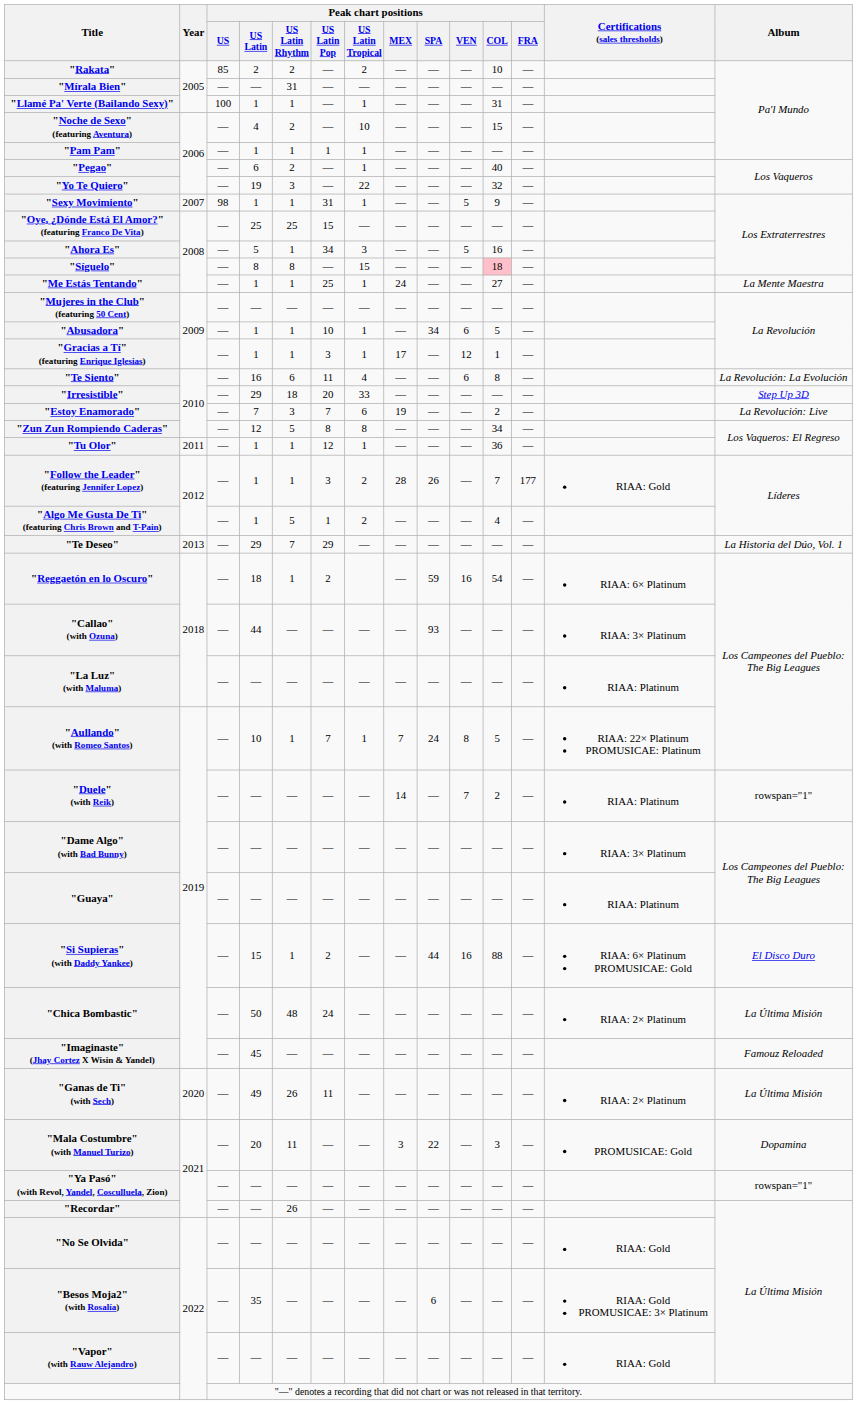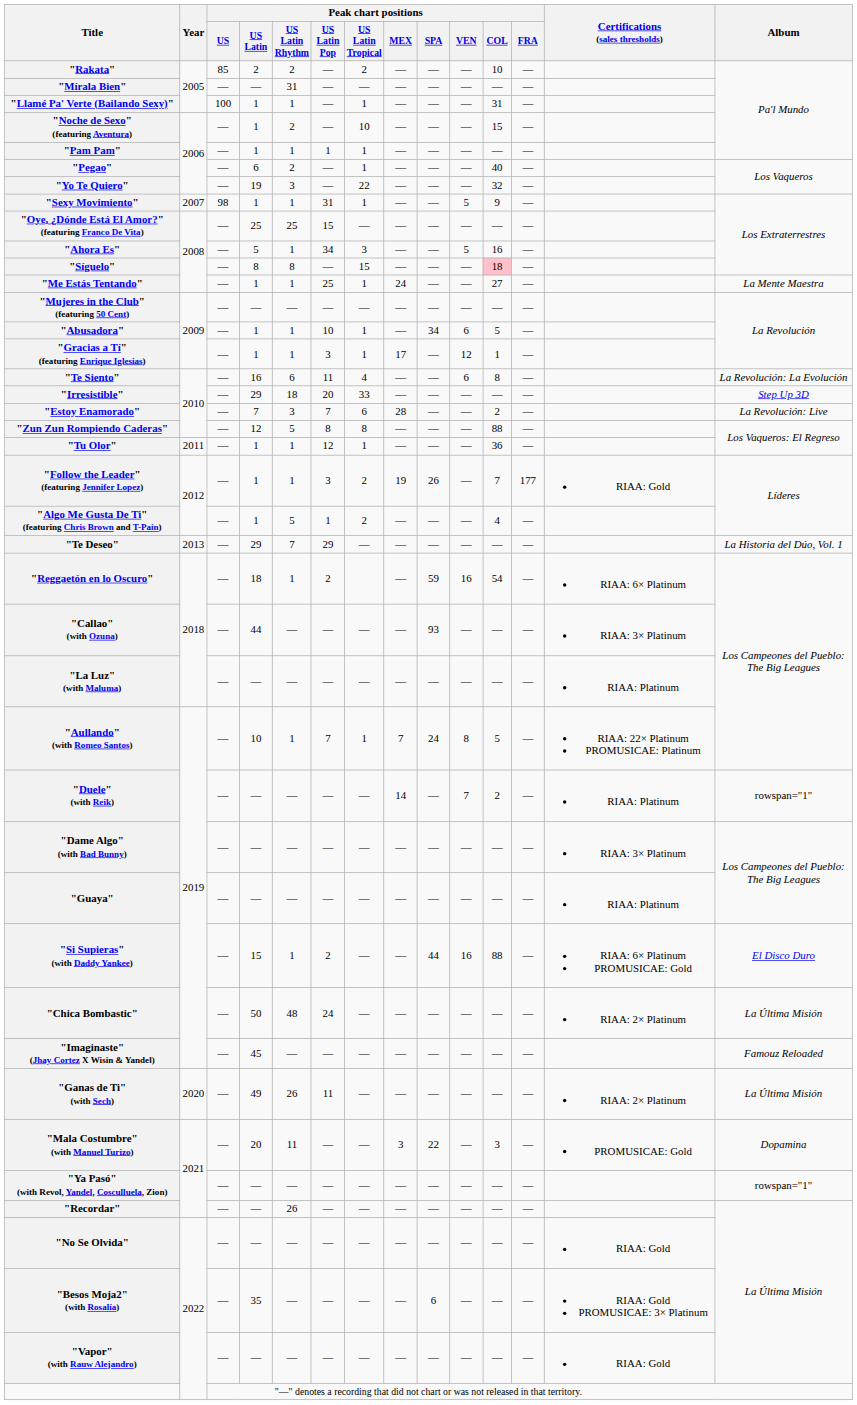(256, 127) 4 -> (256, 127) 1
(401, 411) 19 -> (401, 411) 28
(497, 429) 34 -> (497, 429) 88
(401, 480) 28 -> (401, 480) 19
